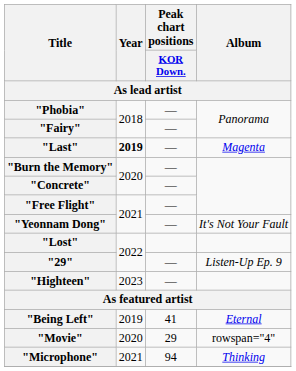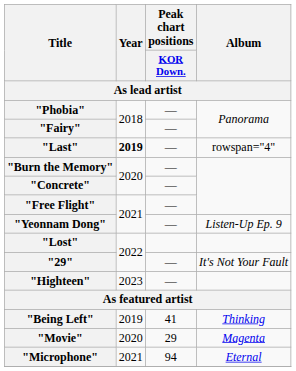(244, 147) Magenta -> (244, 147) rowspan="4"
(244, 223) It's Not Your Fault -> (244, 223) Listen-Up Ep. 9
(244, 261) Listen-Up Ep. 9 -> (244, 261) It's Not Your Fault
(244, 318) Eternal -> (244, 318) Thinking
(244, 338) rowspan="4" -> (244, 338) Magenta
(244, 357) Thinking -> (244, 357) Eternal
